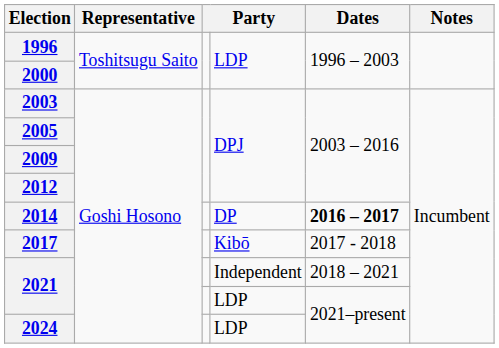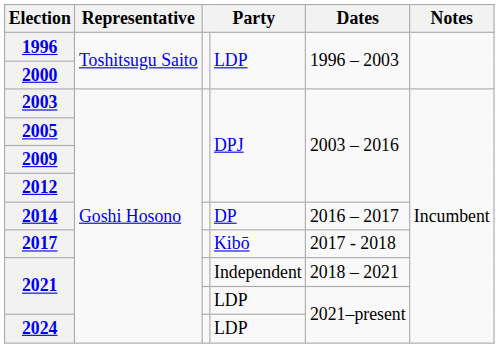(354, 215) bold -> (354, 215) normal
